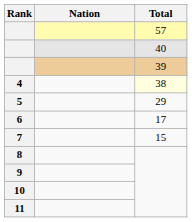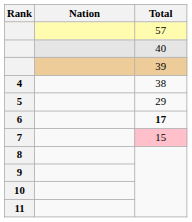(161, 83) lightyellow background -> (161, 83) no background
(161, 119) normal -> (161, 119) bold
(161, 137) no background -> (161, 137) pink background
